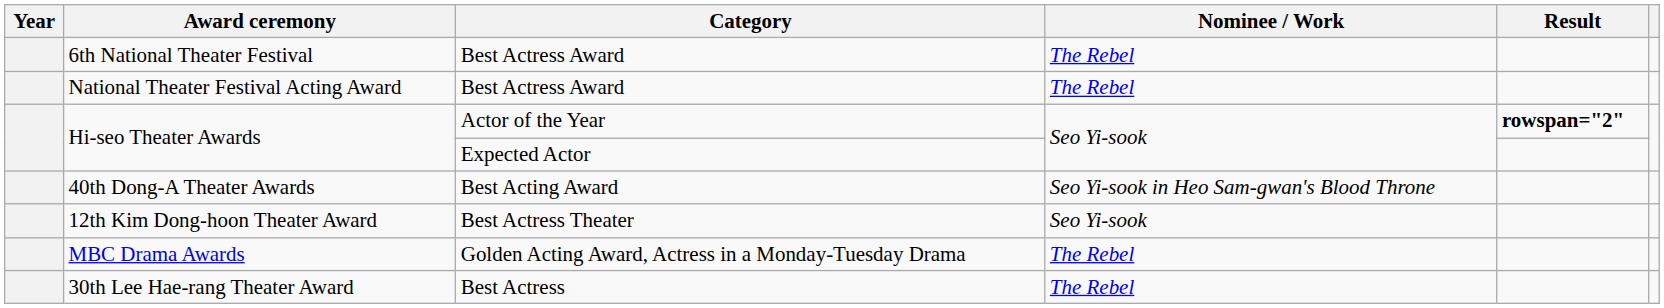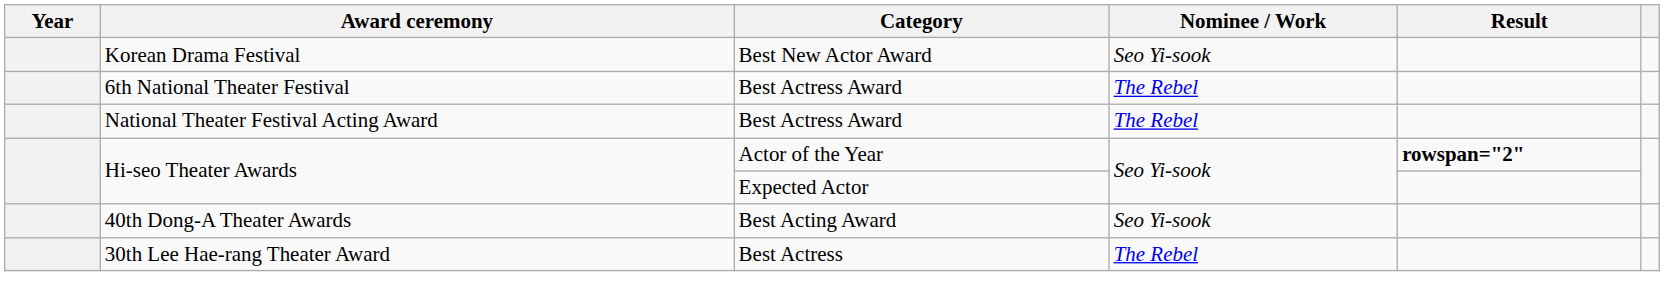+ row: (203, 54)
(1242, 187) Seo Yi-sook in Heo Sam-gwan's Blood Throne -> (1162, 220) Seo Yi-sook
- row: (223, 220)
- row: (157, 253)
